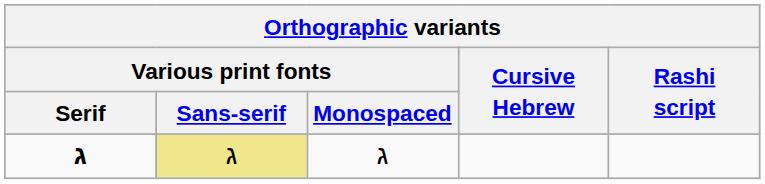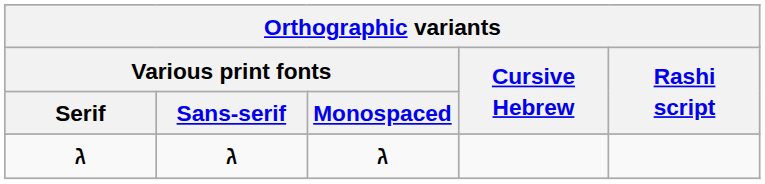(80, 155) bold -> (80, 155) normal
(231, 155) khaki background -> (231, 155) no background
